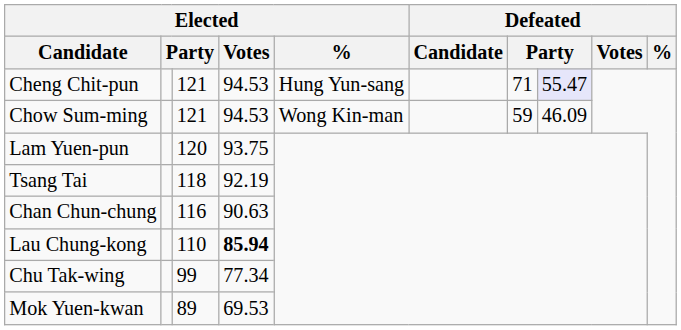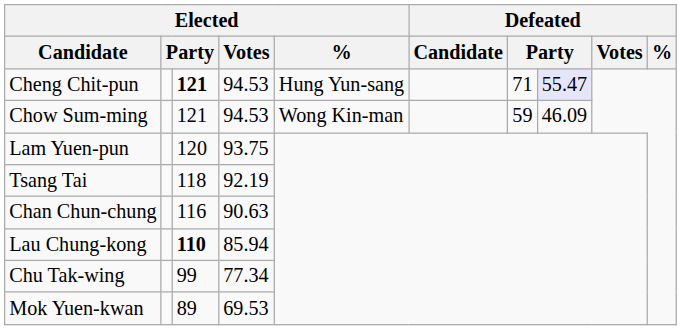(192, 84) normal -> (192, 84) bold
(192, 244) normal -> (191, 244) bold
(246, 244) bold -> (246, 244) normal
